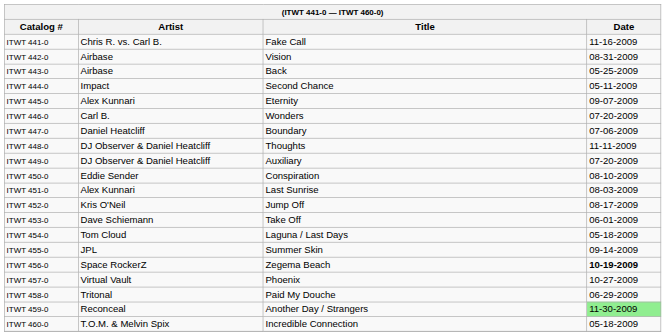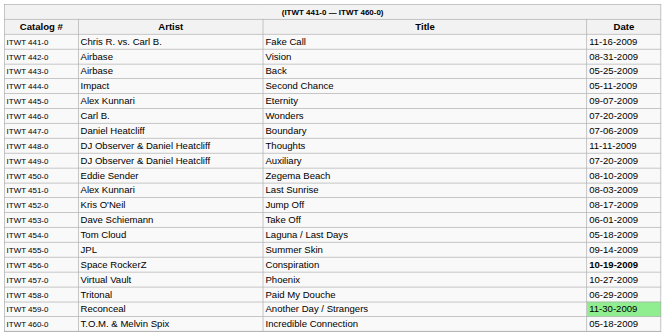(292, 175) Conspiration -> (298, 175) Zegema Beach
(298, 264) Zegema Beach -> (292, 264) Conspiration
